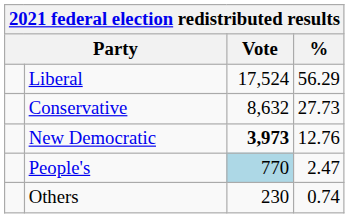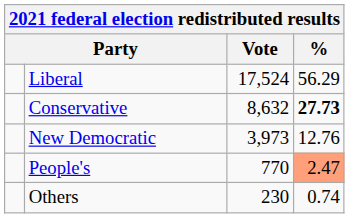(319, 108) normal -> (319, 108) bold
(268, 138) bold -> (268, 138) normal
(275, 167) lightblue background -> (275, 167) no background
(324, 167) no background -> (324, 167) lightsalmon background
